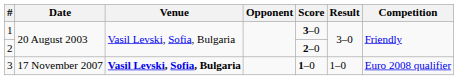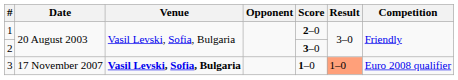(311, 30) 3–0 -> (311, 30) 2–0
(311, 48) 2–0 -> (311, 48) 3–0
(338, 65) no background -> (338, 65) lightsalmon background
